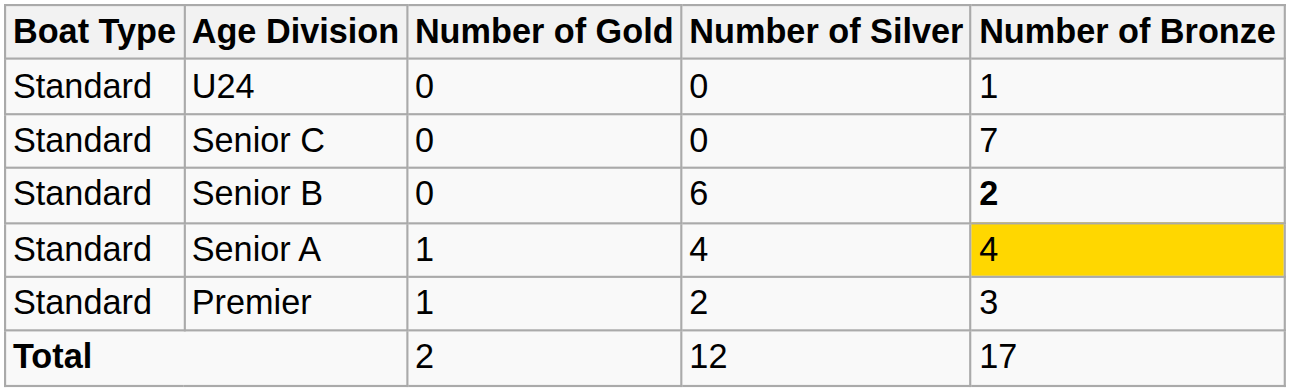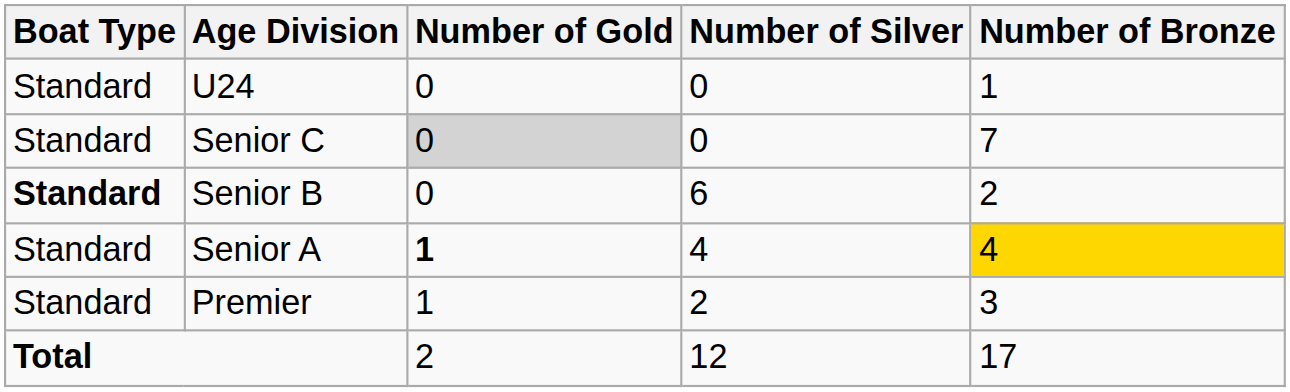(424, 140) no background -> (424, 140) lightgrey background
(82, 194) normal -> (87, 194) bold
(989, 194) bold -> (989, 194) normal
(424, 248) normal -> (424, 248) bold
